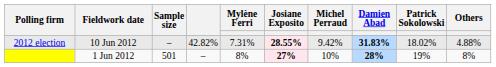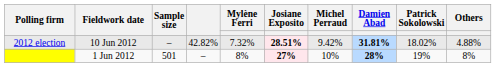(242, 42) 7.31% -> (242, 42) 7.32%
(286, 42) 28.55% -> (286, 42) 28.51%
(374, 42) 31.83% -> (374, 42) 31.81%
